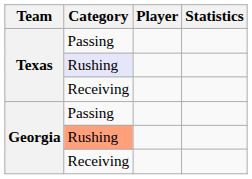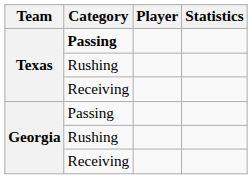(91, 40) normal -> (92, 40) bold
(93, 64) lavender background -> (93, 64) no background
(93, 137) lightsalmon background -> (93, 137) no background
